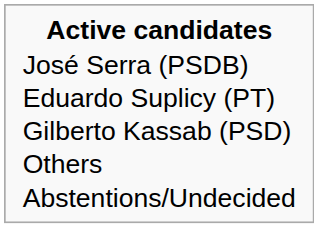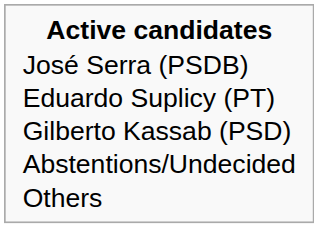(63, 165) Others -> (159, 165) Abstentions/Undecided
(159, 198) Abstentions/Undecided -> (63, 198) Others
